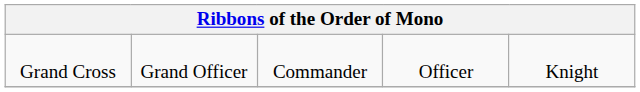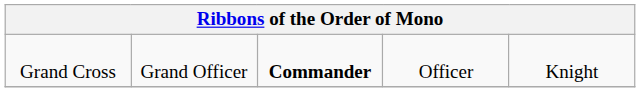(320, 71) normal -> (320, 71) bold
